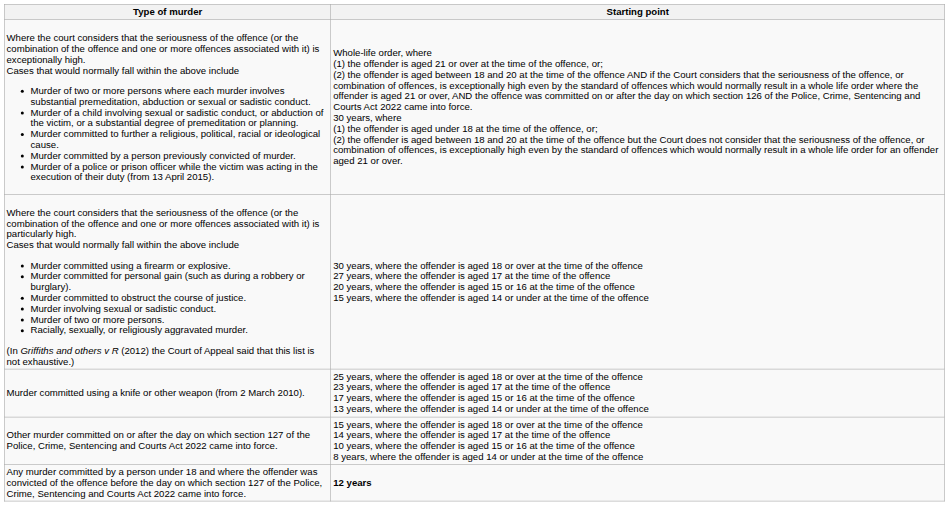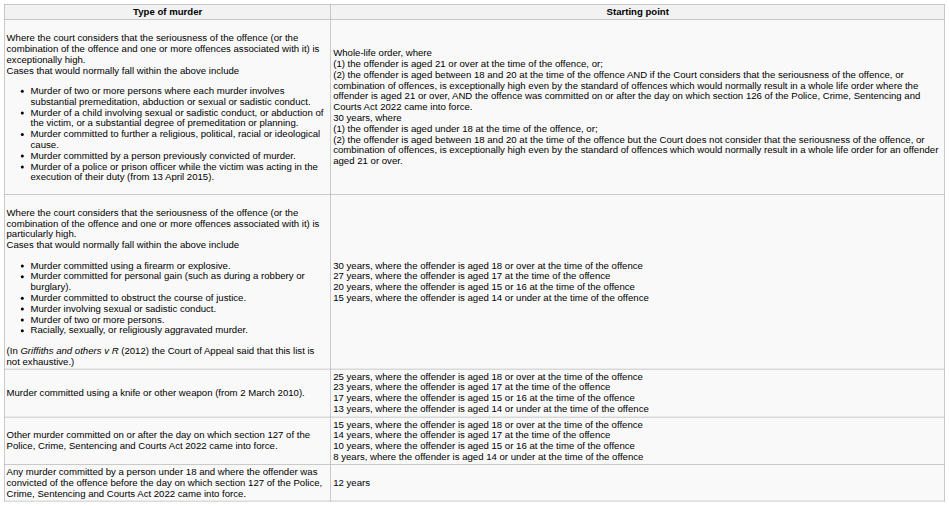(352, 483) bold -> (352, 483) normal
